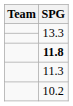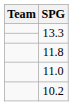(53, 52) bold -> (53, 52) normal
(53, 71) 11.3 -> (53, 71) 11.0
